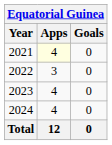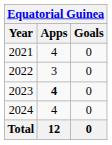(54, 52) lightyellow background -> (54, 52) no background
(54, 91) normal -> (54, 91) bold
